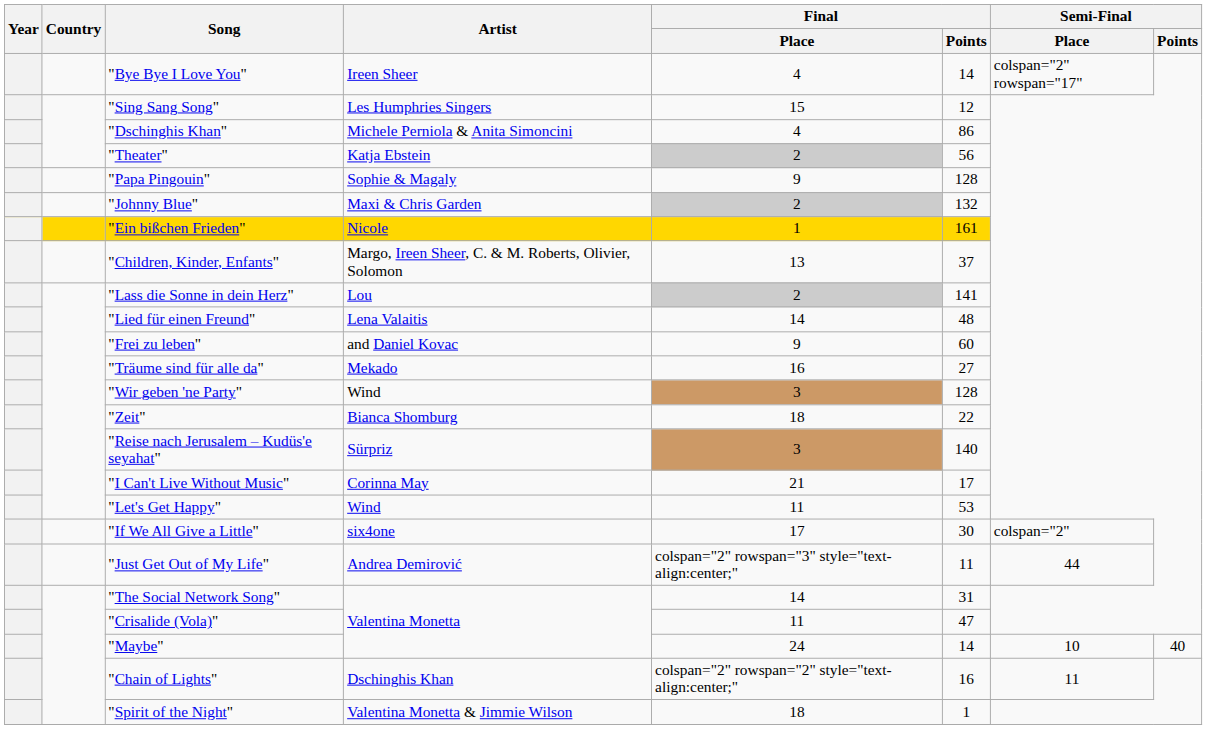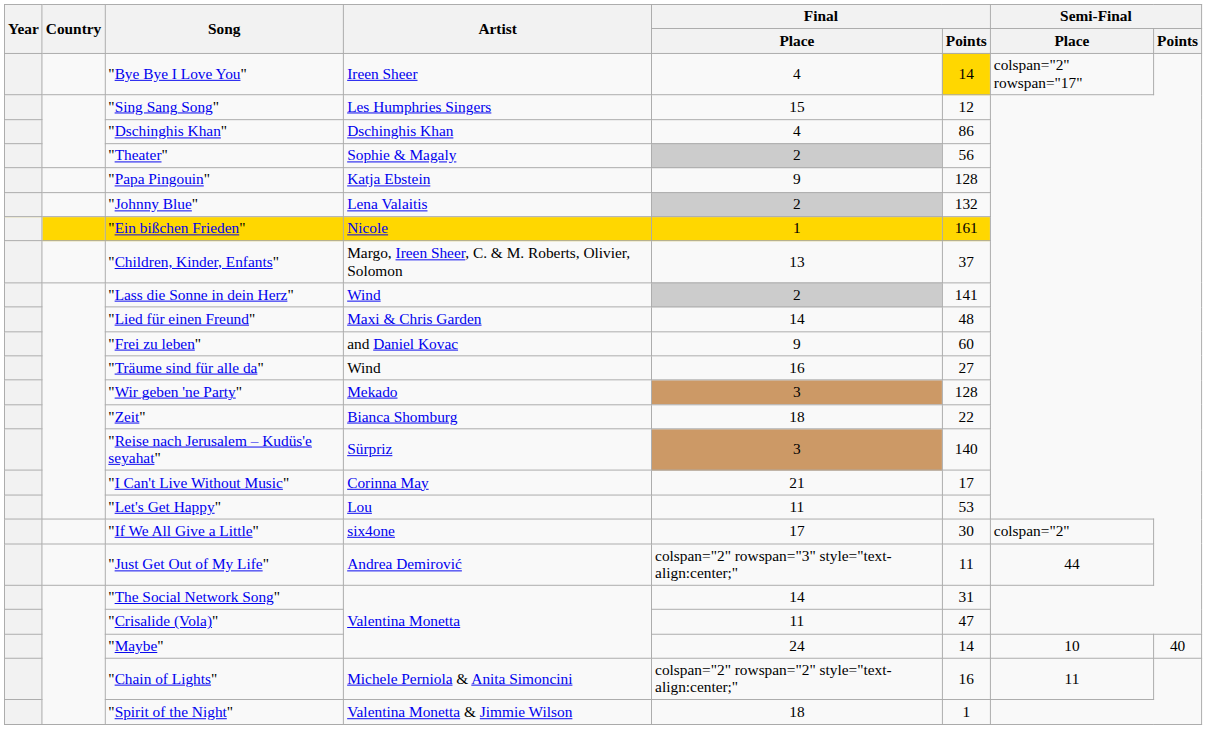(966, 74) no background -> (966, 74) gold background
(460, 131) Michele Perniola & Anita Simoncini -> (400, 131) Dschinghis Khan
(389, 155) Katja Ebstein -> (402, 155) Sophie & Magaly
(402, 180) Sophie & Magaly -> (389, 180) Katja Ebstein
(414, 204) Maxi & Chris Garden -> (387, 204) Lena Valaitis
(360, 294) Lou -> (364, 294) Wind
(387, 319) Lena Valaitis -> (414, 319) Maxi & Chris Garden
(372, 367) Mekado -> (364, 367) Wind
(364, 392) Wind -> (372, 392) Mekado
(364, 507) Wind -> (360, 507) Lou
(400, 679) Dschinghis Khan -> (460, 679) Michele Perniola & Anita Simoncini
